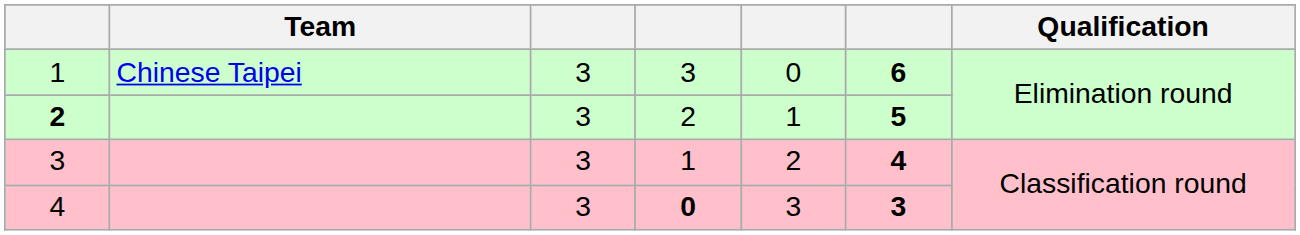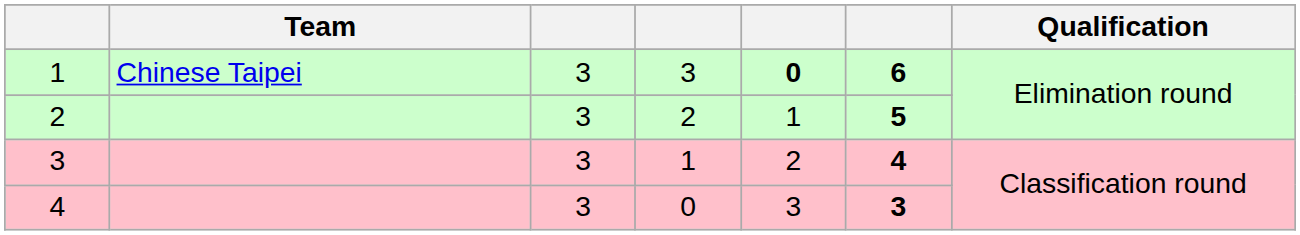(793, 71) normal -> (793, 71) bold
(57, 116) bold -> (57, 116) normal
(688, 206) bold -> (688, 206) normal
